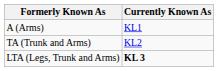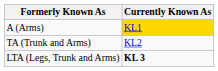(133, 27) no background -> (133, 27) gold background
